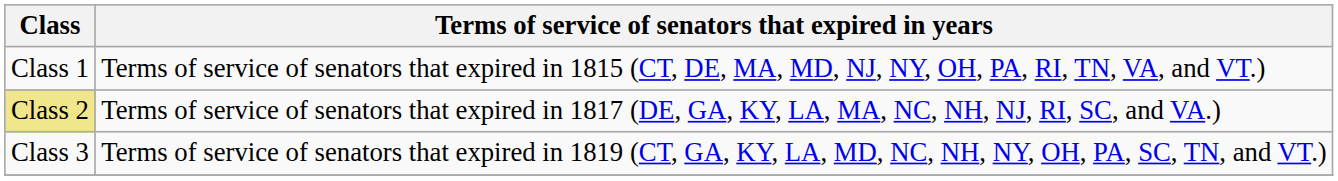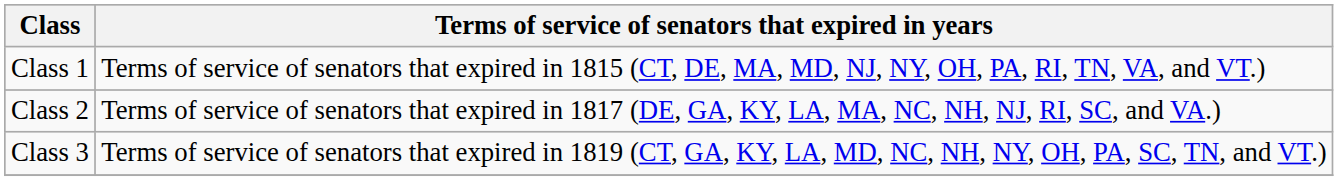(50, 110) khaki background -> (50, 110) no background
